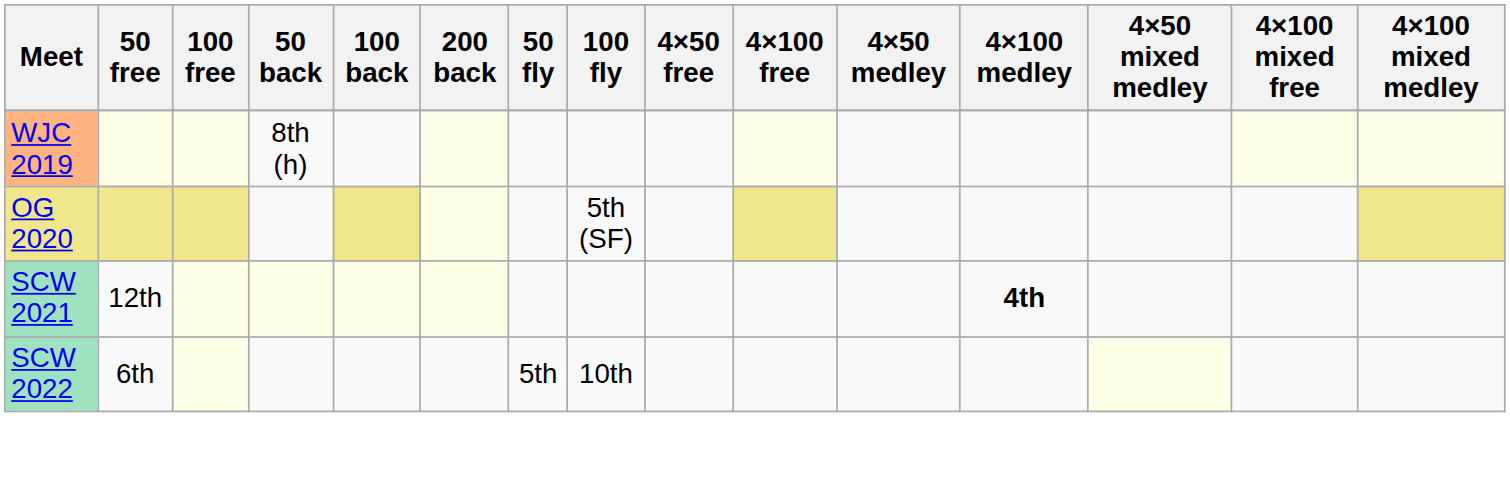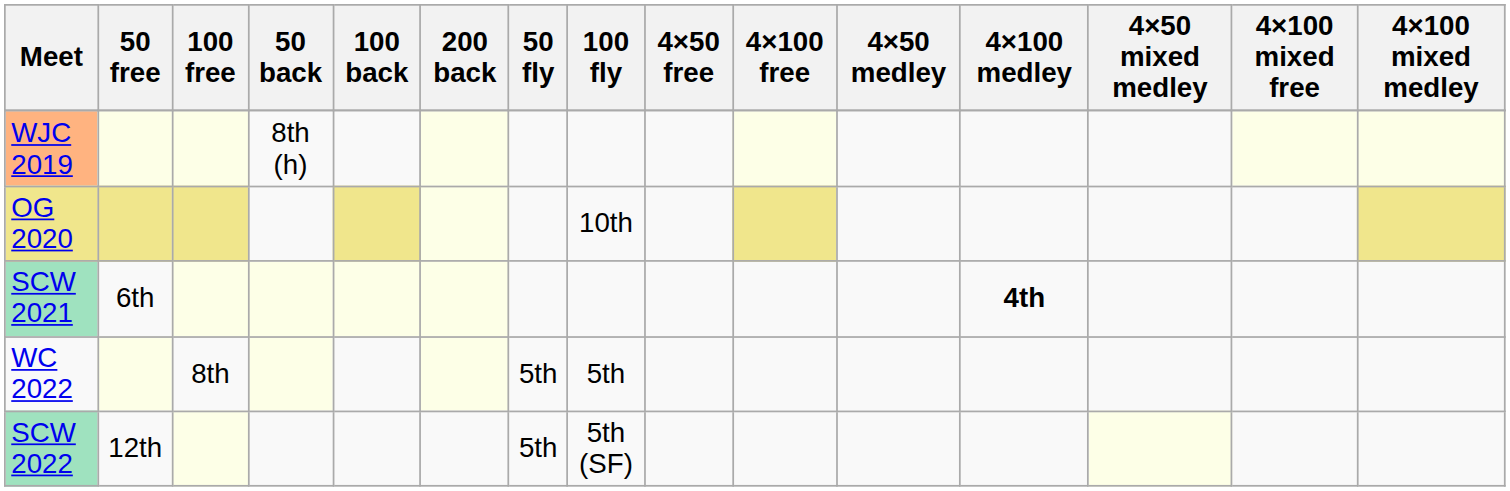(606, 223) 5th (SF) -> (606, 223) 10th
(135, 298) 12th -> (135, 298) 6th
+ row: (42, 373)
(135, 373) 6th -> (135, 448) 12th
(606, 373) 10th -> (606, 448) 5th (SF)
